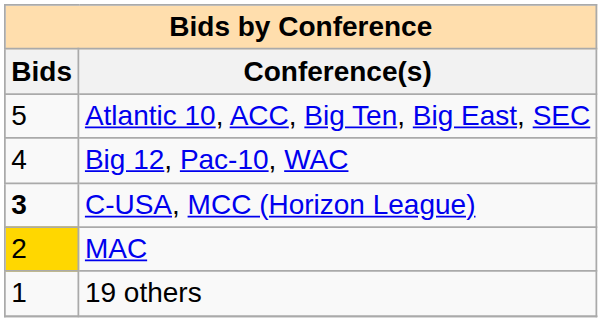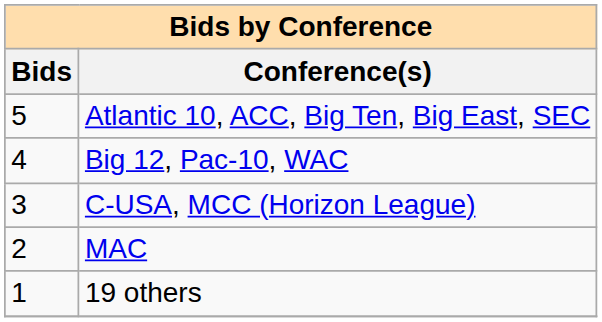(19, 204) bold -> (19, 204) normal
(19, 248) gold background -> (19, 248) no background
